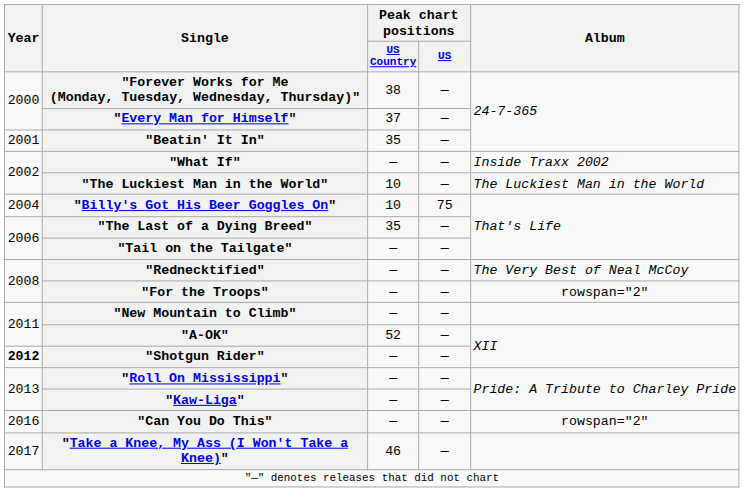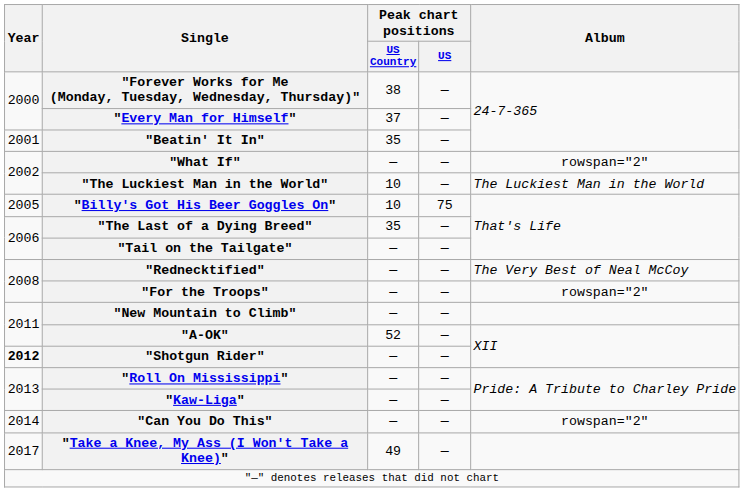(541, 162) Inside Traxx 2002 -> (605, 162) rowspan="2"
(24, 205) 2004 -> (24, 205) 2005
(24, 422) 2016 -> (24, 422) 2014
(393, 451) 46 -> (393, 451) 49
